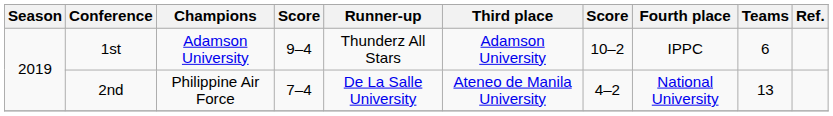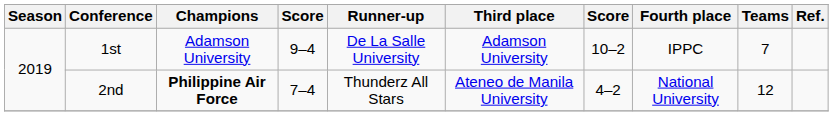(383, 49) Thunderz All Stars -> (386, 49) De La Salle University
(765, 49) 6 -> (765, 49) 7
(215, 90) normal -> (217, 90) bold
(383, 90) De La Salle University -> (386, 90) Thunderz All Stars
(765, 90) 13 -> (765, 90) 12
